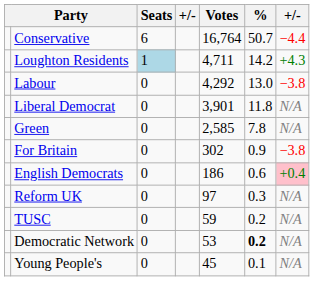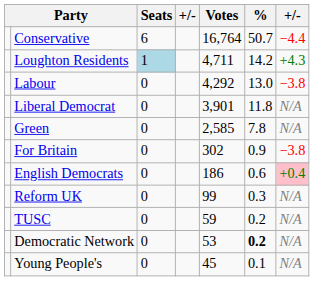(209, 196) 97 -> (209, 196) 99
